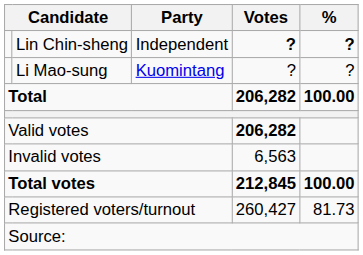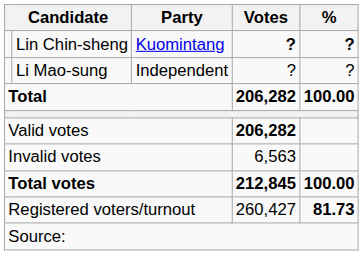(182, 44) Independent -> (180, 44) Kuomintang
(180, 70) Kuomintang -> (182, 70) Independent
(334, 210) normal -> (334, 210) bold
